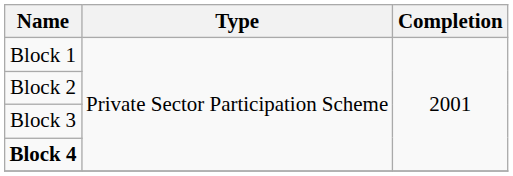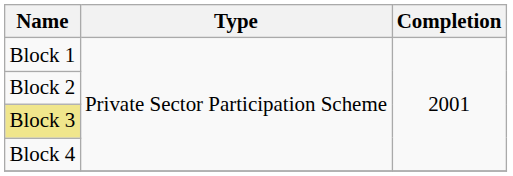(43, 120) no background -> (42, 120) khaki background
(43, 154) bold -> (42, 154) normal
